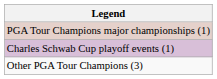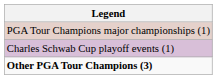(75, 66) normal -> (80, 66) bold
